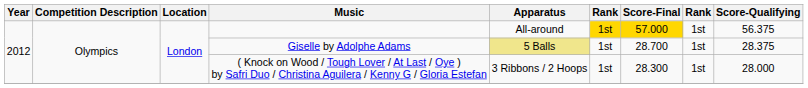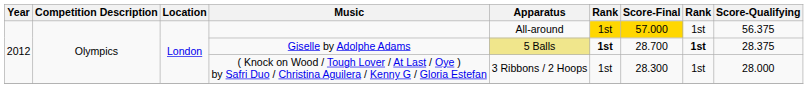(605, 46) normal -> (605, 46) bold
(698, 46) normal -> (698, 46) bold
